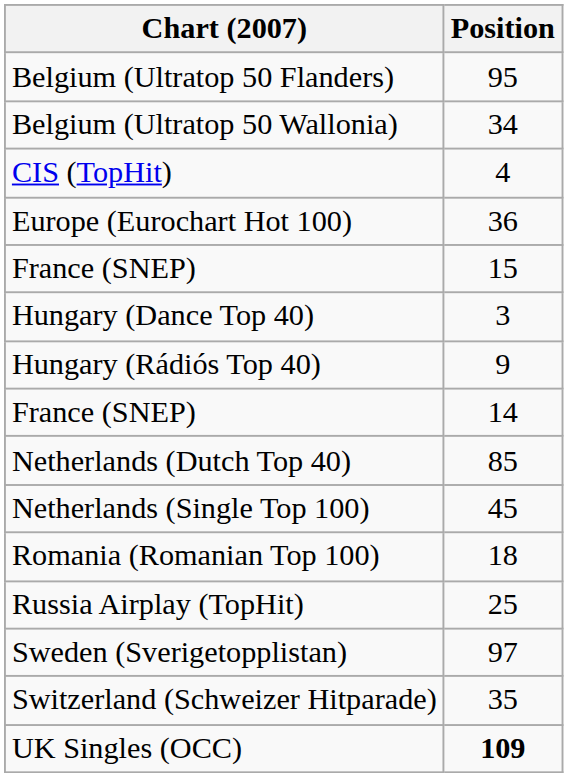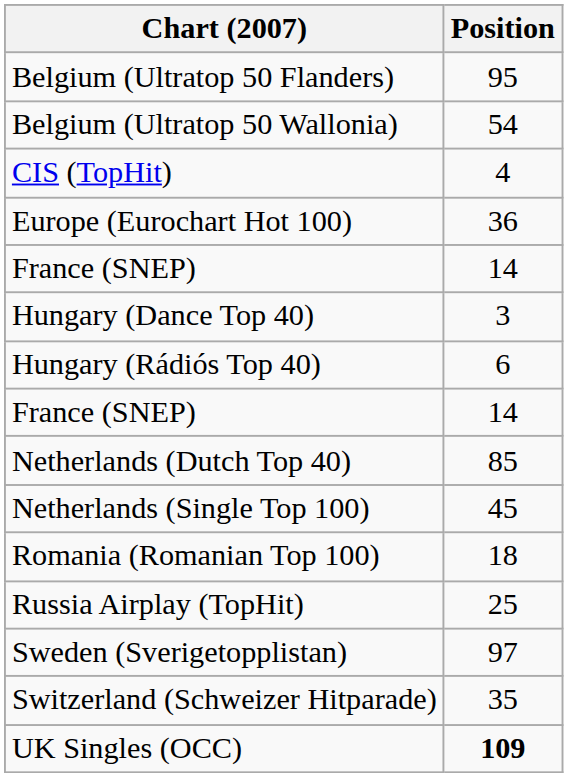(503, 124) 34 -> (503, 124) 54
(503, 268) 15 -> (503, 268) 14
(503, 364) 9 -> (503, 364) 6
